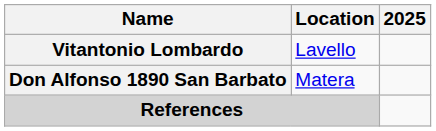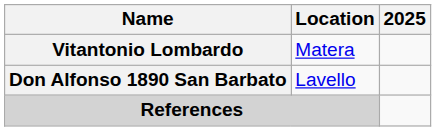(325, 49) Lavello -> (325, 49) Matera
(325, 79) Matera -> (325, 79) Lavello
